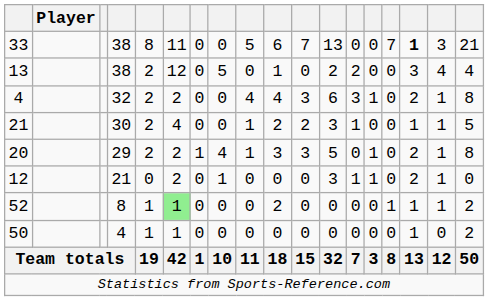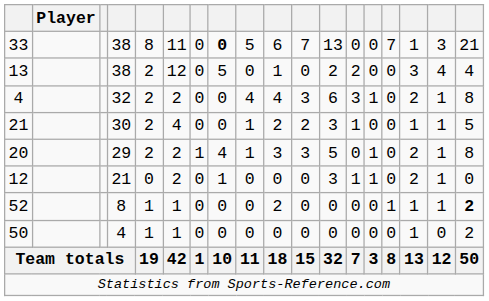(222, 45) normal -> (222, 45) bold
(414, 45) bold -> (414, 45) normal
(177, 206) lightgreen background -> (177, 206) no background
(469, 206) normal -> (469, 206) bold
